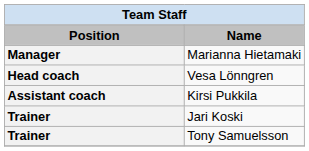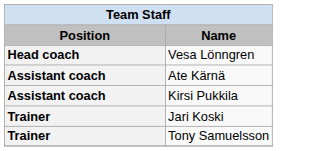- row: (244, 55)
+ row: (197, 76)
